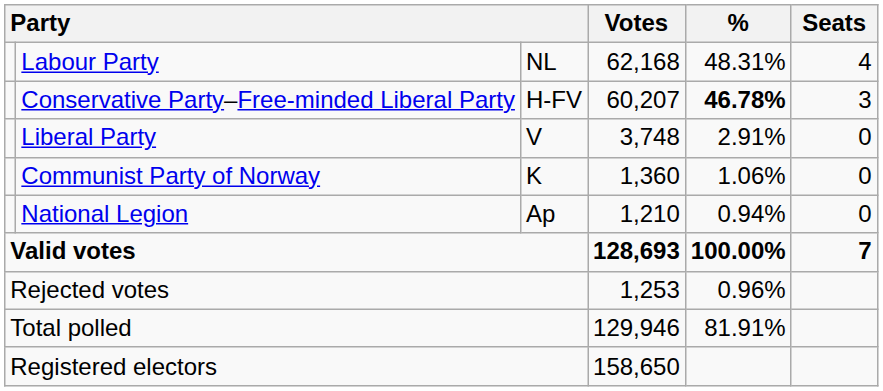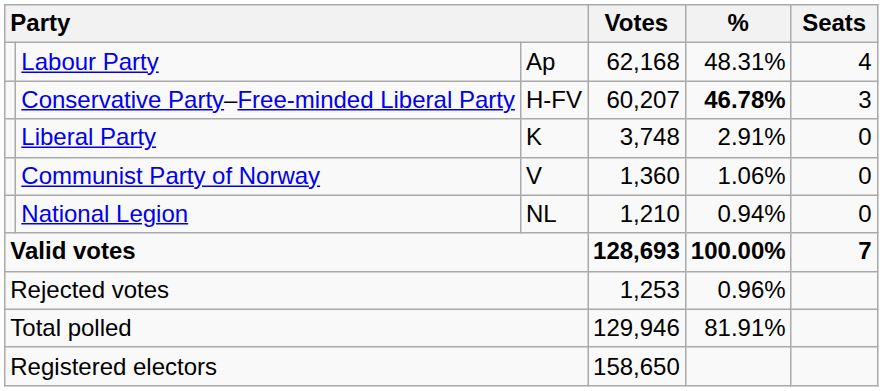(541, 61) NL -> (541, 61) Ap
(534, 137) V -> (534, 137) K
(534, 175) K -> (534, 175) V
(541, 213) Ap -> (541, 213) NL
